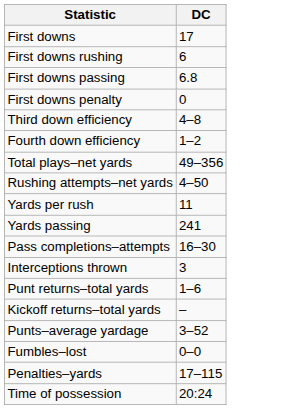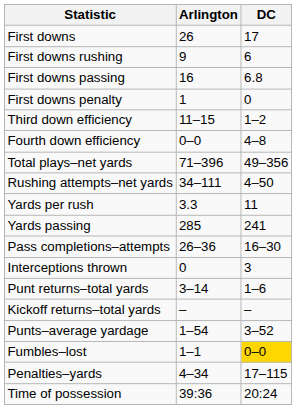+ column: (208, 15)
(190, 120) 4–8 -> (255, 120) 1–2
(190, 141) 1–2 -> (255, 141) 4–8
(190, 352) no background -> (255, 352) gold background
